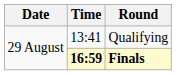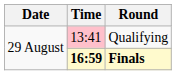(86, 37) no background -> (86, 37) pink background
